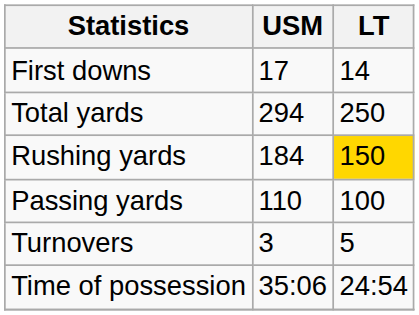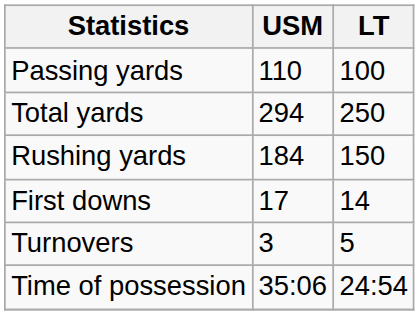rows swapped: (81, 69) <-> (97, 200)
(362, 156) gold background -> (362, 156) no background
